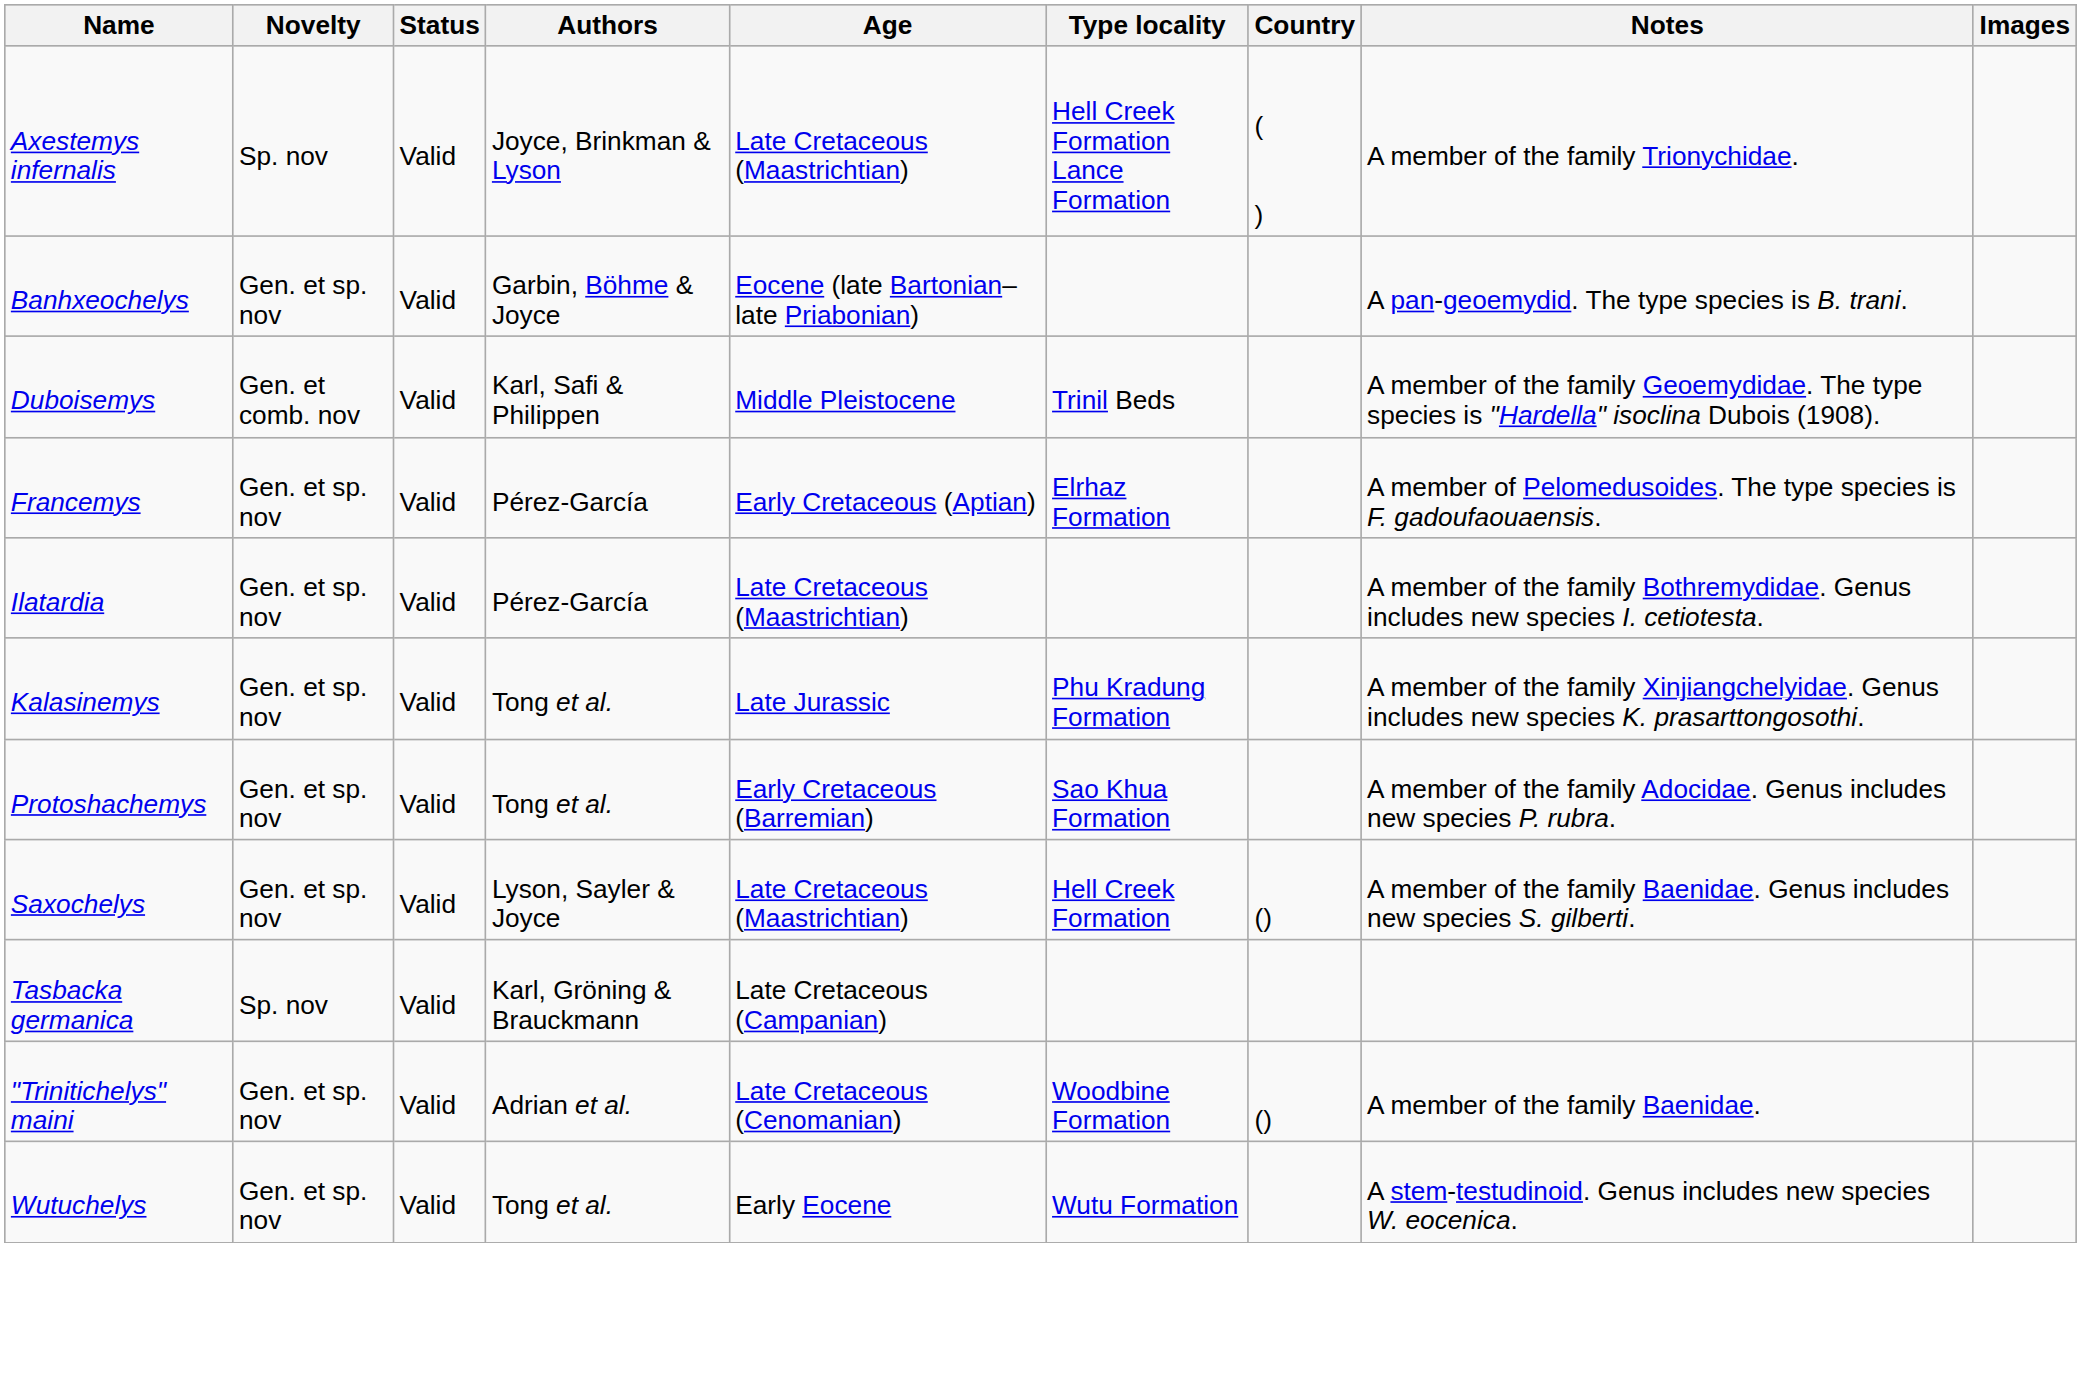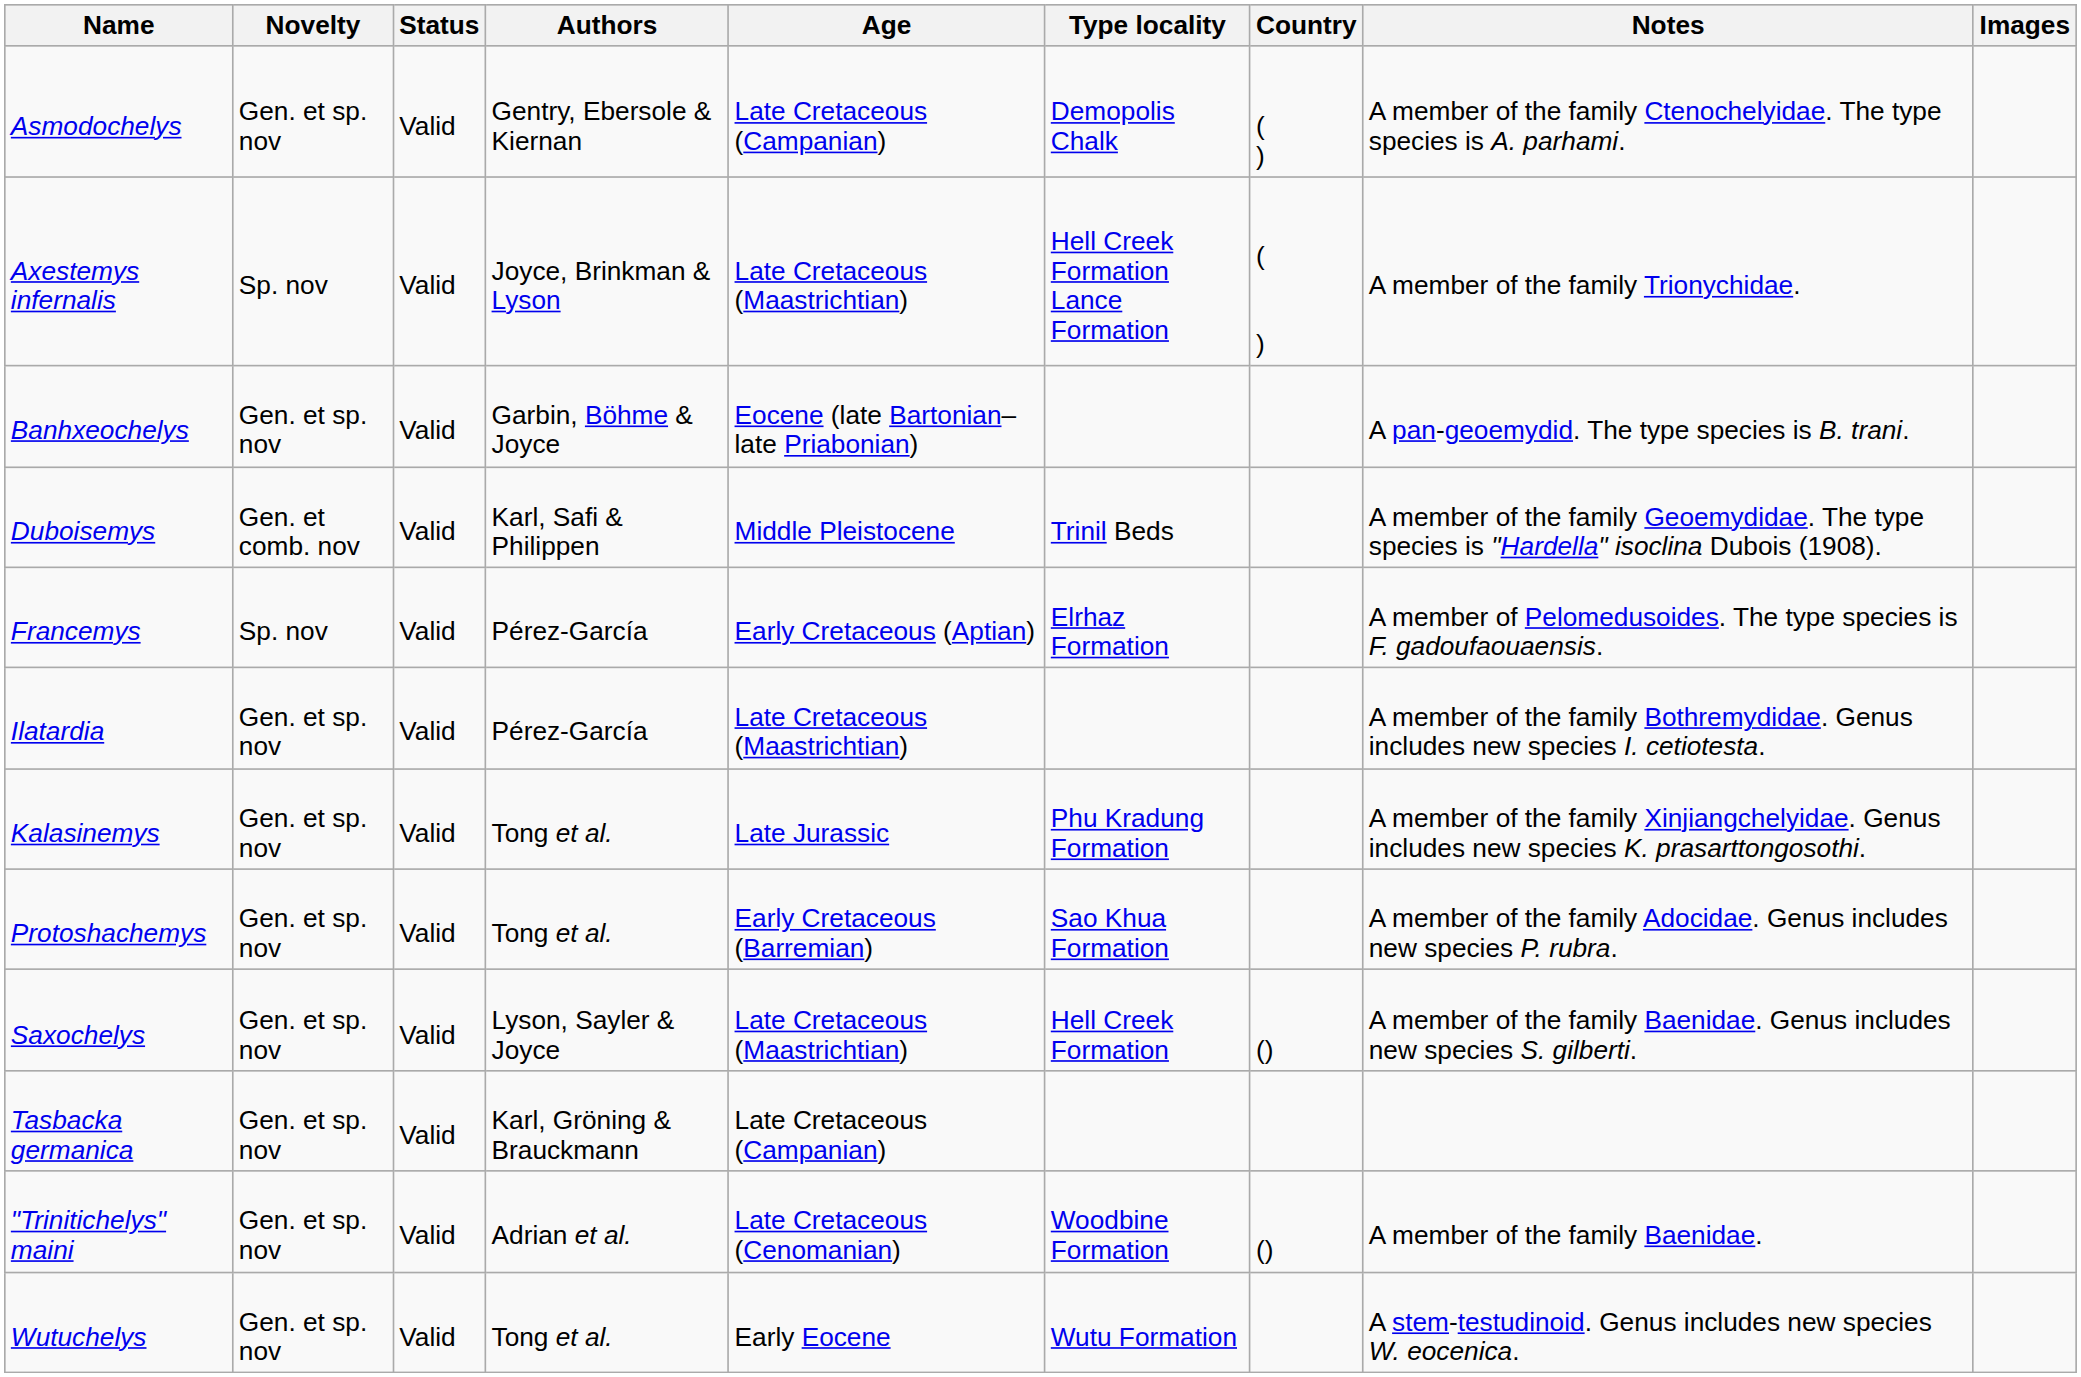+ row: (96, 125)
(303, 501) Gen. et sp. nov -> (283, 631) Sp. nov
(283, 1005) Sp. nov -> (303, 1135) Gen. et sp. nov
